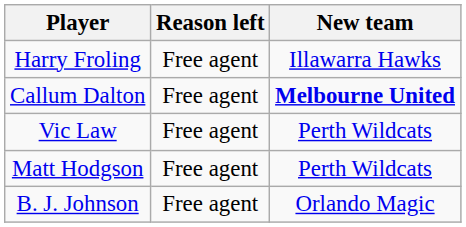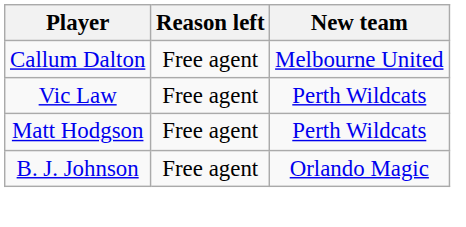- row: (78, 58)
(365, 95) bold -> (359, 58) normal
